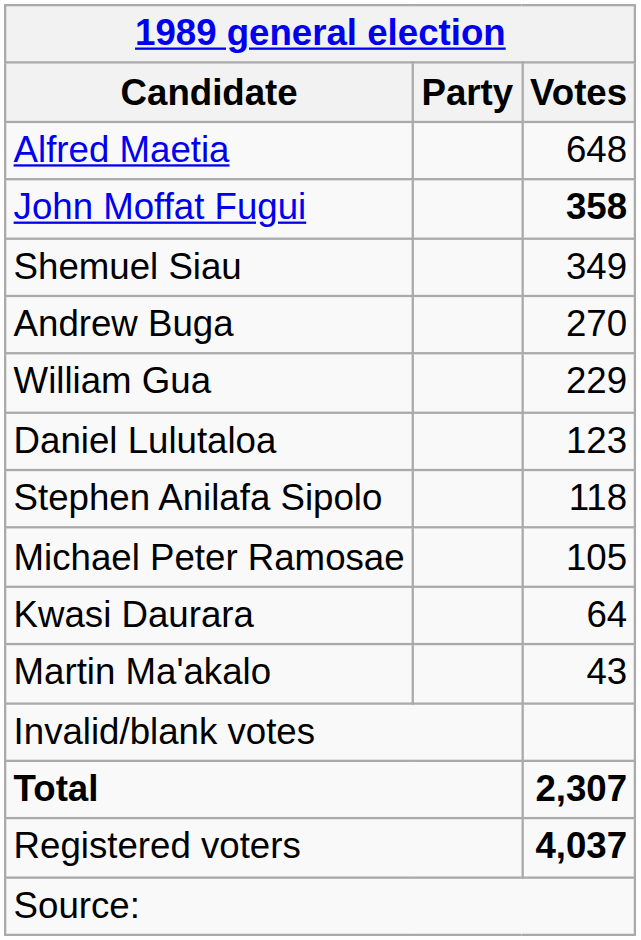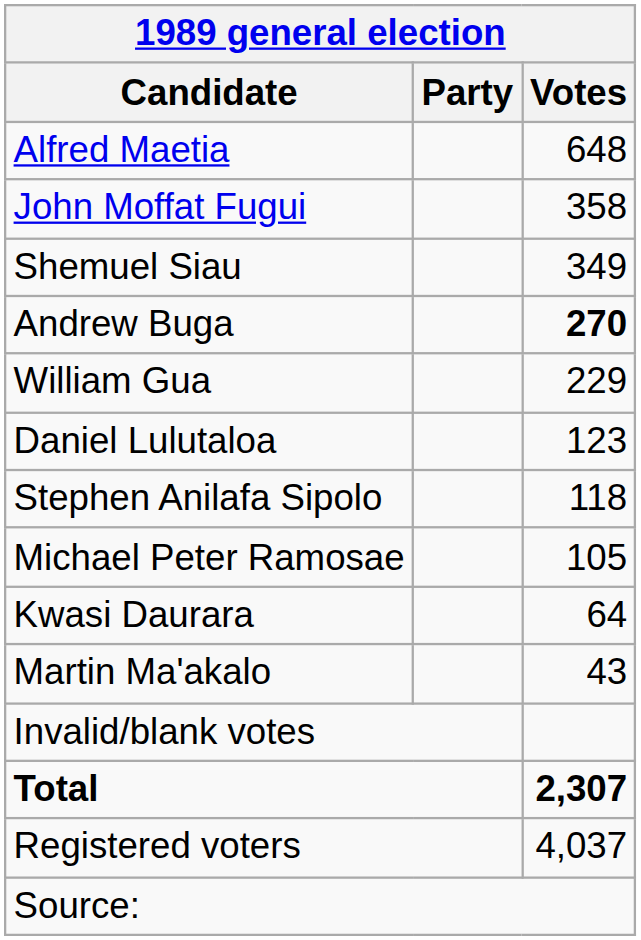(597, 207) bold -> (597, 207) normal
(597, 324) normal -> (597, 324) bold
(581, 847) bold -> (581, 847) normal
